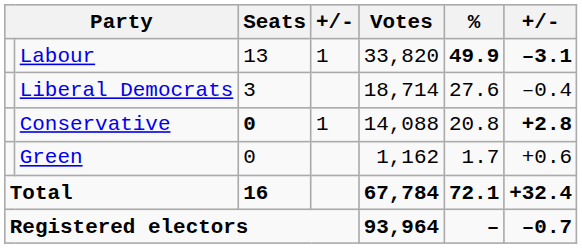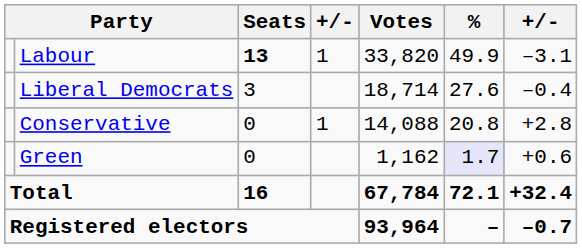(256, 56) normal -> (256, 56) bold
(474, 56) bold -> (474, 56) normal
(547, 56) bold -> (547, 56) normal
(250, 124) bold -> (250, 124) normal
(547, 124) bold -> (547, 124) normal
(480, 158) no background -> (480, 158) lavender background
